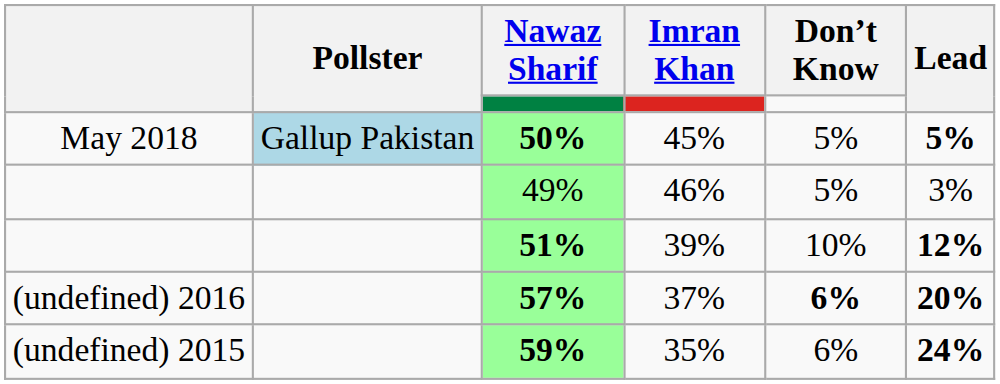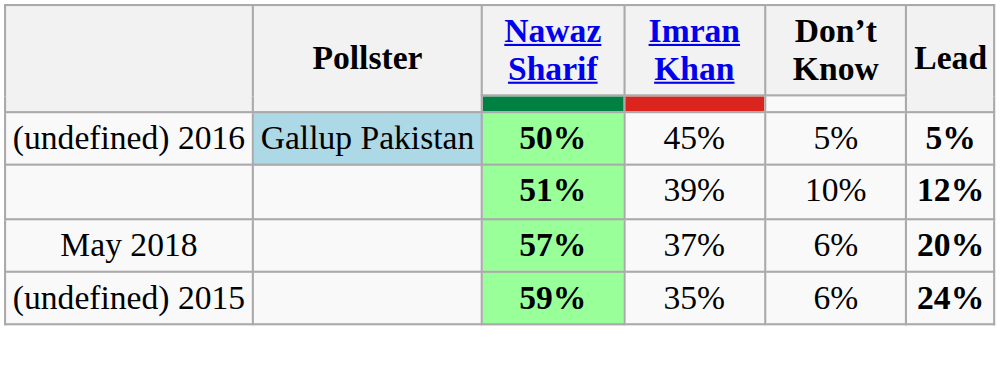(129, 137) May 2018 -> (129, 137) (undefined) 2016
- row: (553, 191)
(129, 297) (undefined) 2016 -> (129, 244) May 2018
(836, 297) bold -> (836, 244) normal
